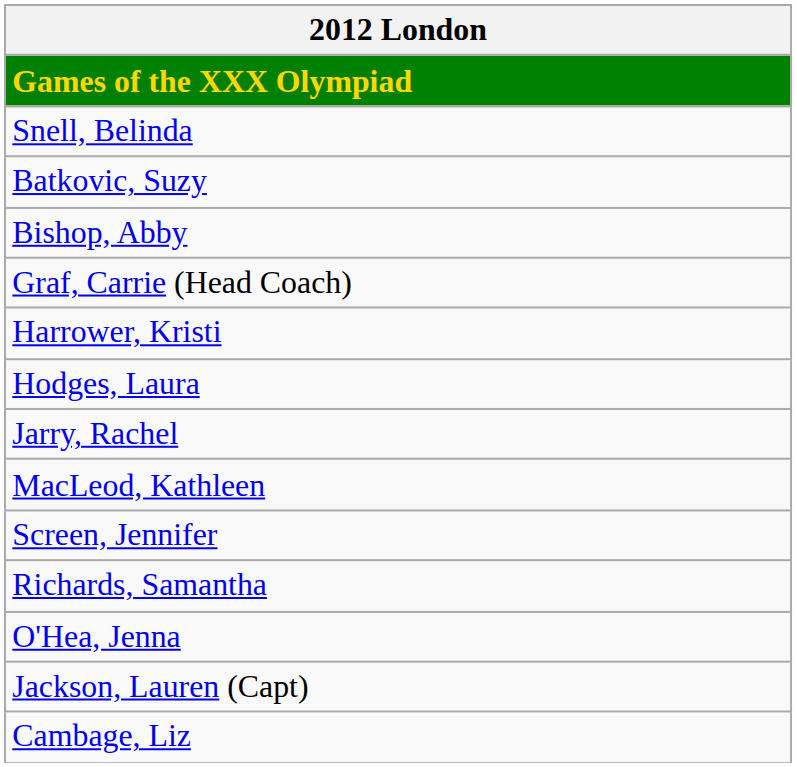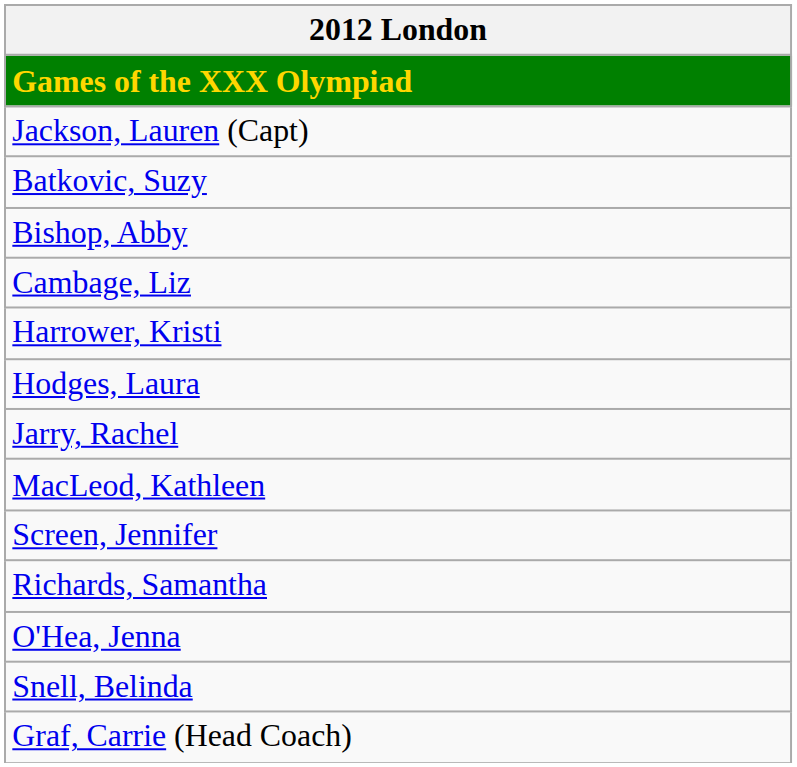(103, 130) Snell, Belinda -> (160, 130) Jackson, Lauren (Capt)
(182, 282) Graf, Carrie (Head Coach) -> (102, 282) Cambage, Liz
(160, 686) Jackson, Lauren (Capt) -> (103, 686) Snell, Belinda
(102, 736) Cambage, Liz -> (182, 736) Graf, Carrie (Head Coach)
